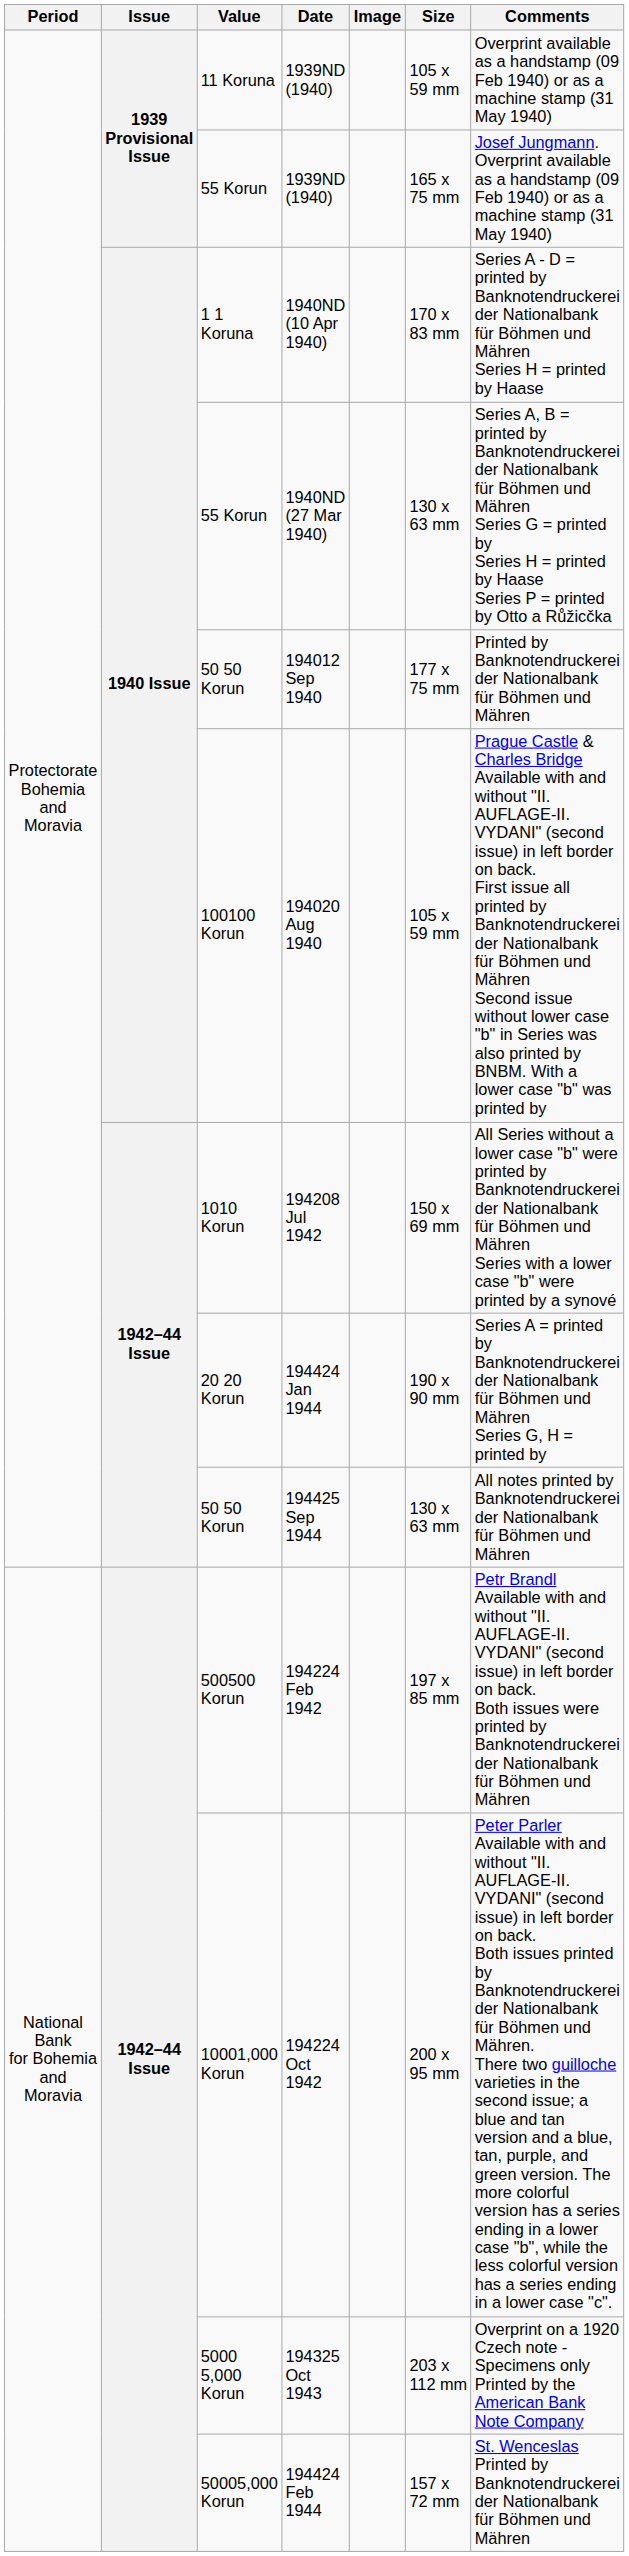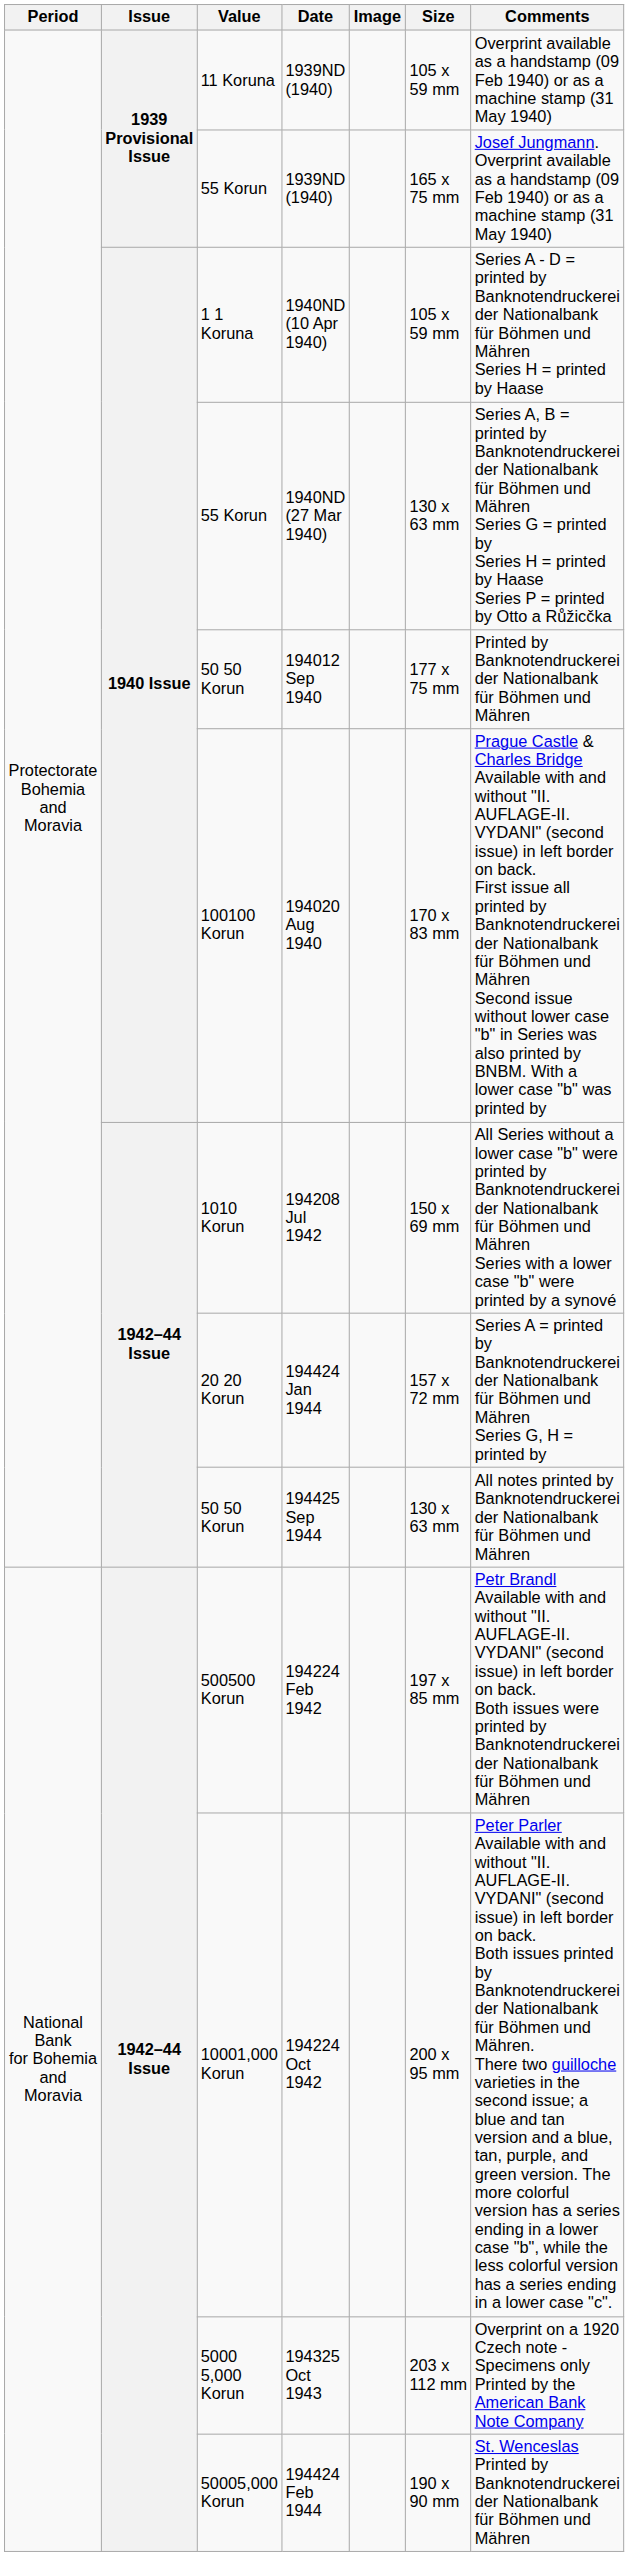(434, 324) 170 x 83 mm -> (434, 324) 105 x 59 mm
(434, 925) 105 x 59 mm -> (434, 925) 170 x 83 mm
(434, 1390) 190 x 90 mm -> (434, 1390) 157 x 72 mm
(434, 2492) 157 x 72 mm -> (434, 2492) 190 x 90 mm
